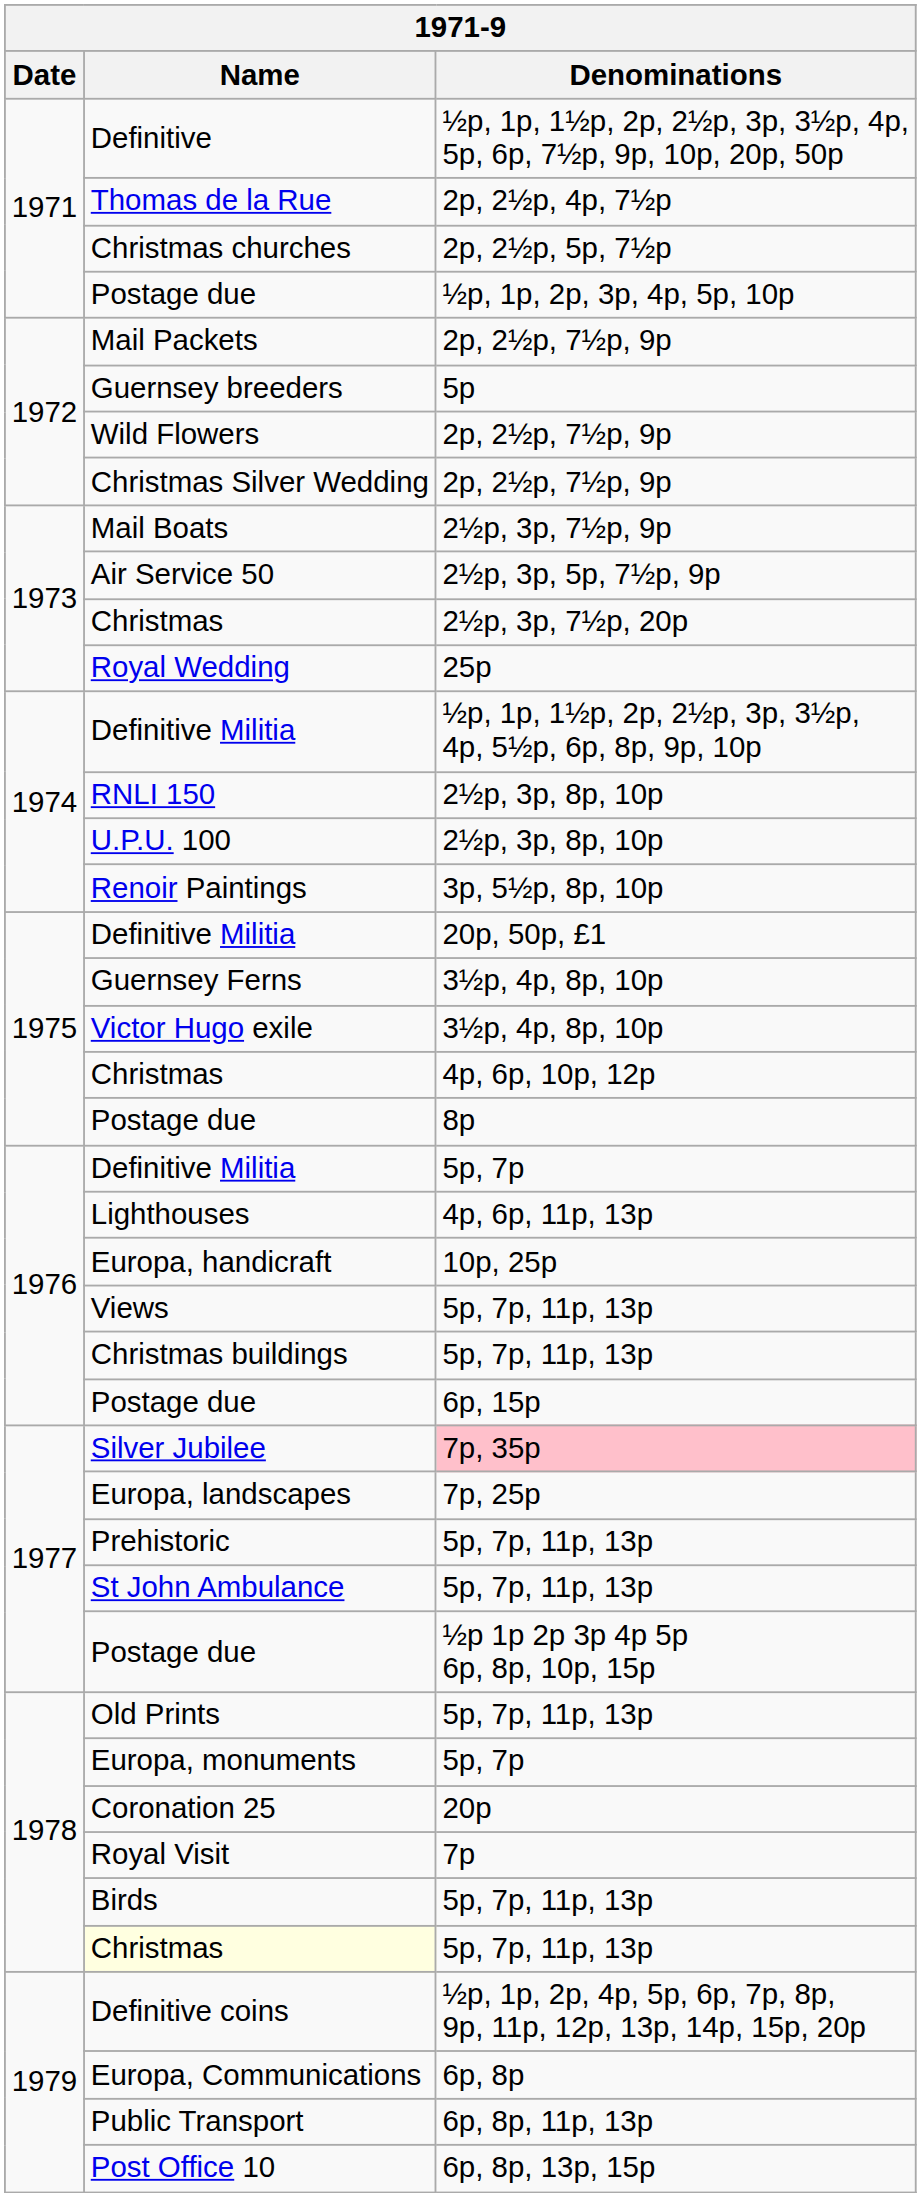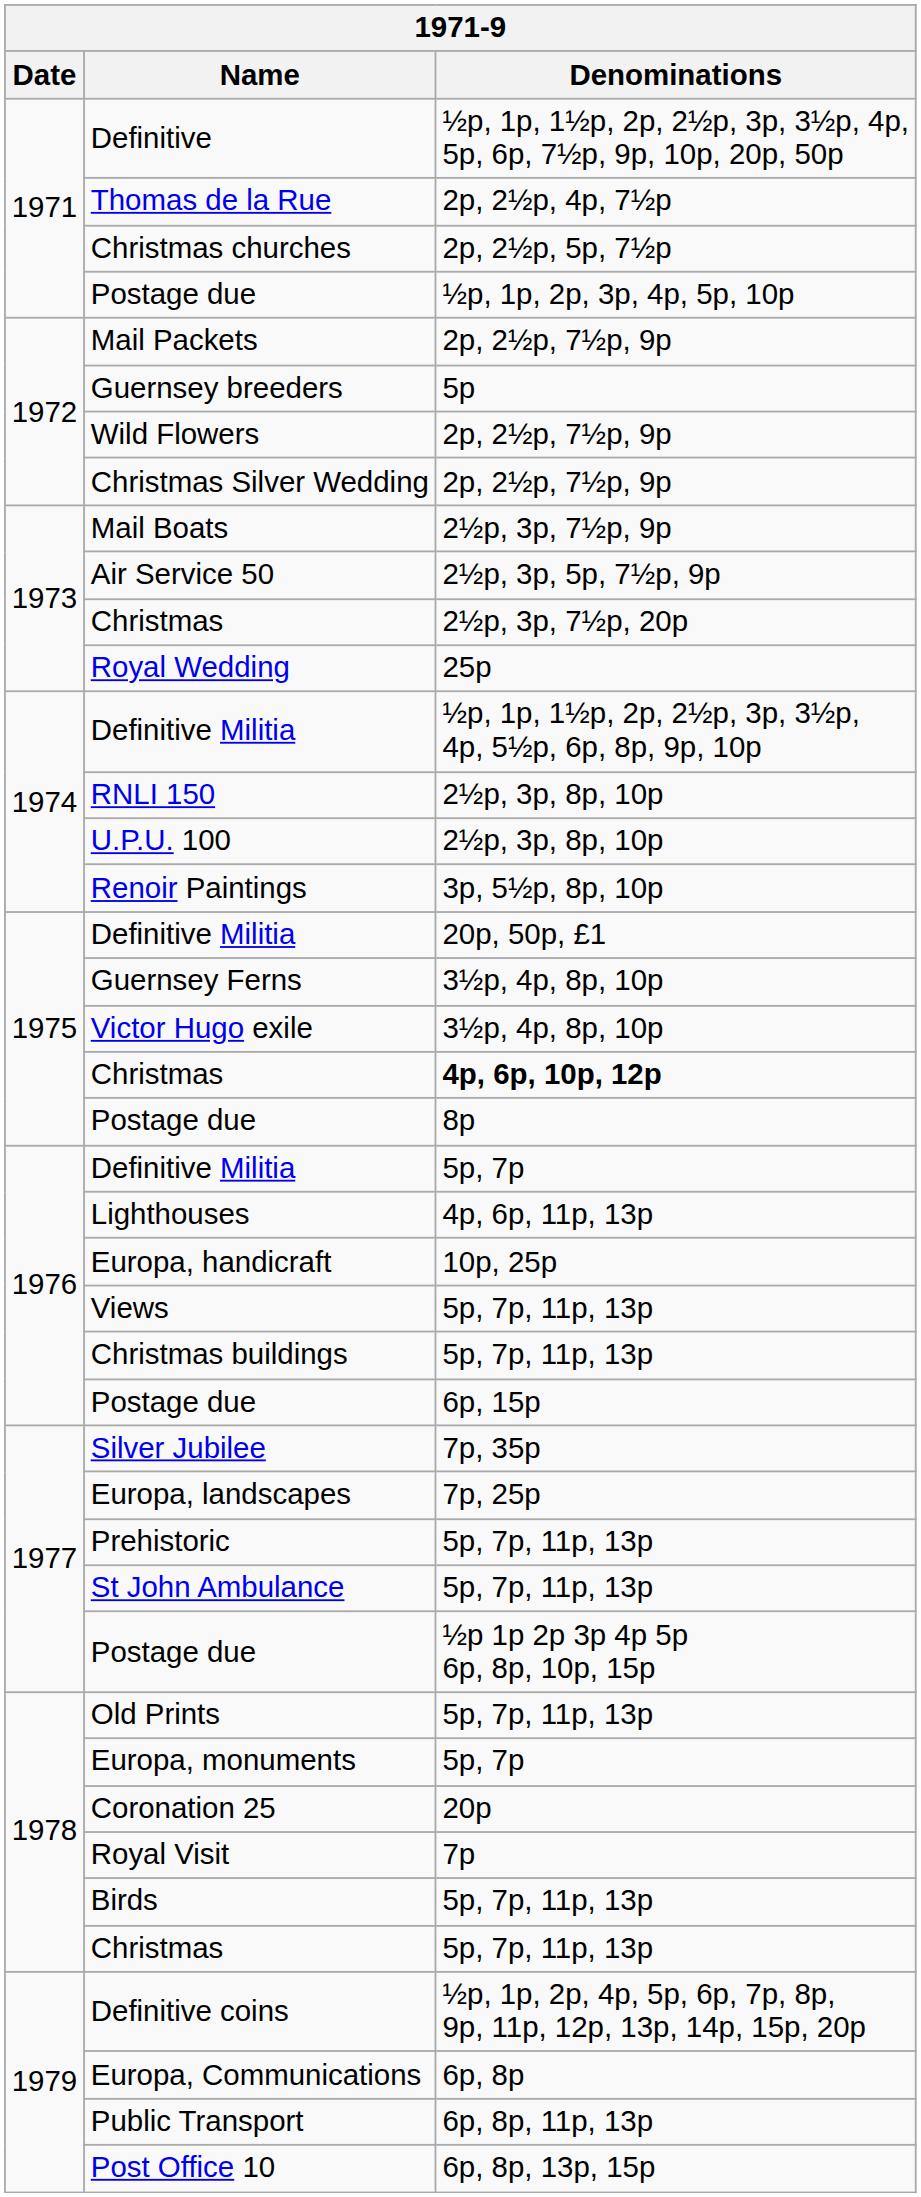(549, 1074) normal -> (552, 1074) bold
(492, 1448) pink background -> (492, 1448) no background
(157, 1948) lightyellow background -> (157, 1948) no background
